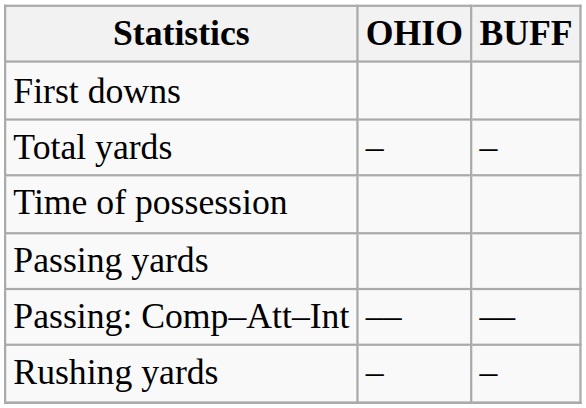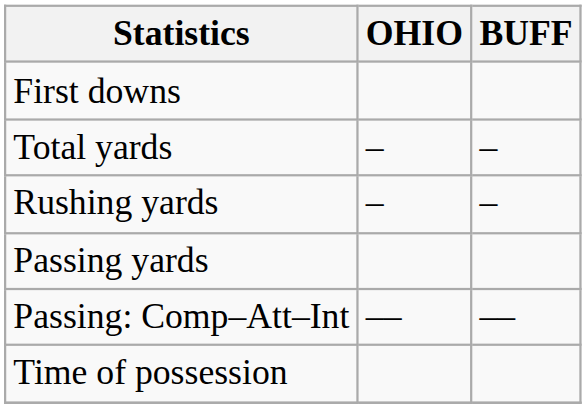rows swapped: (116, 372) <-> (150, 203)
